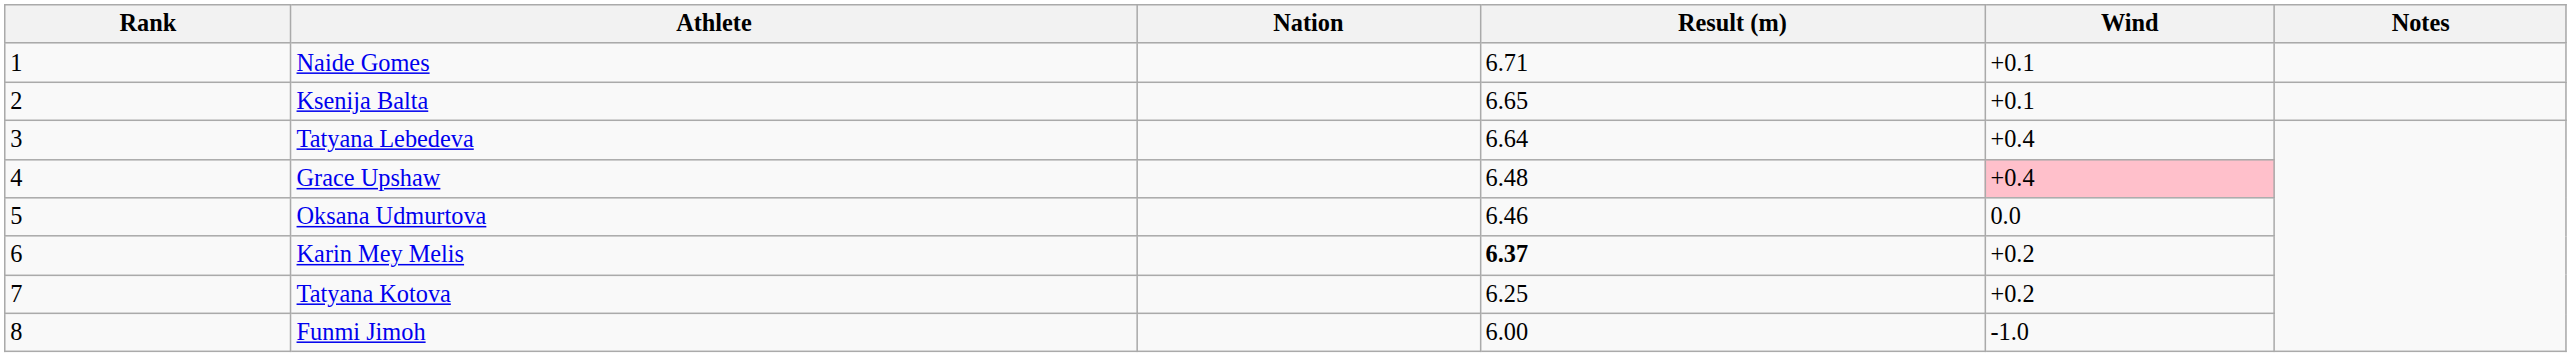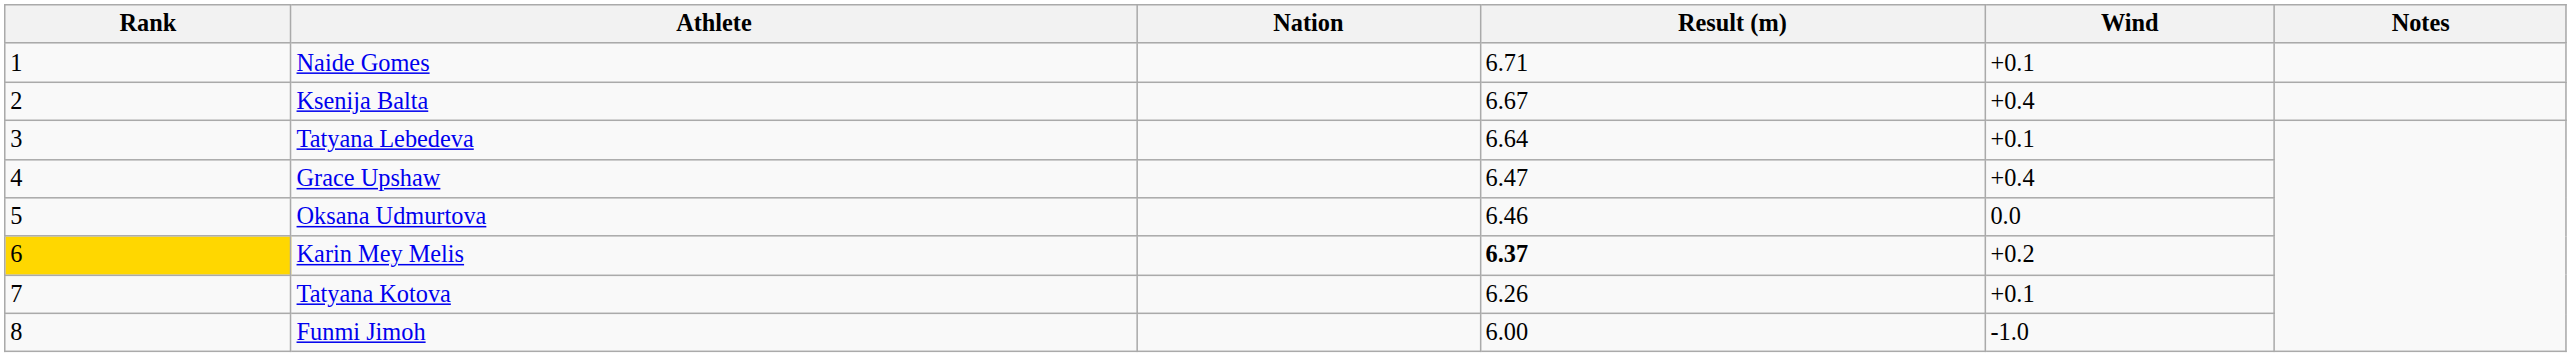(1507, 100) 6.65 -> (1507, 100) 6.67
(2012, 100) +0.1 -> (2012, 100) +0.4
(2012, 139) +0.4 -> (2012, 139) +0.1
(1507, 178) 6.48 -> (1507, 178) 6.47
(2012, 178) pink background -> (2012, 178) no background
(16, 255) no background -> (16, 255) gold background
(1507, 293) 6.25 -> (1507, 293) 6.26
(2012, 293) +0.2 -> (2012, 293) +0.1
